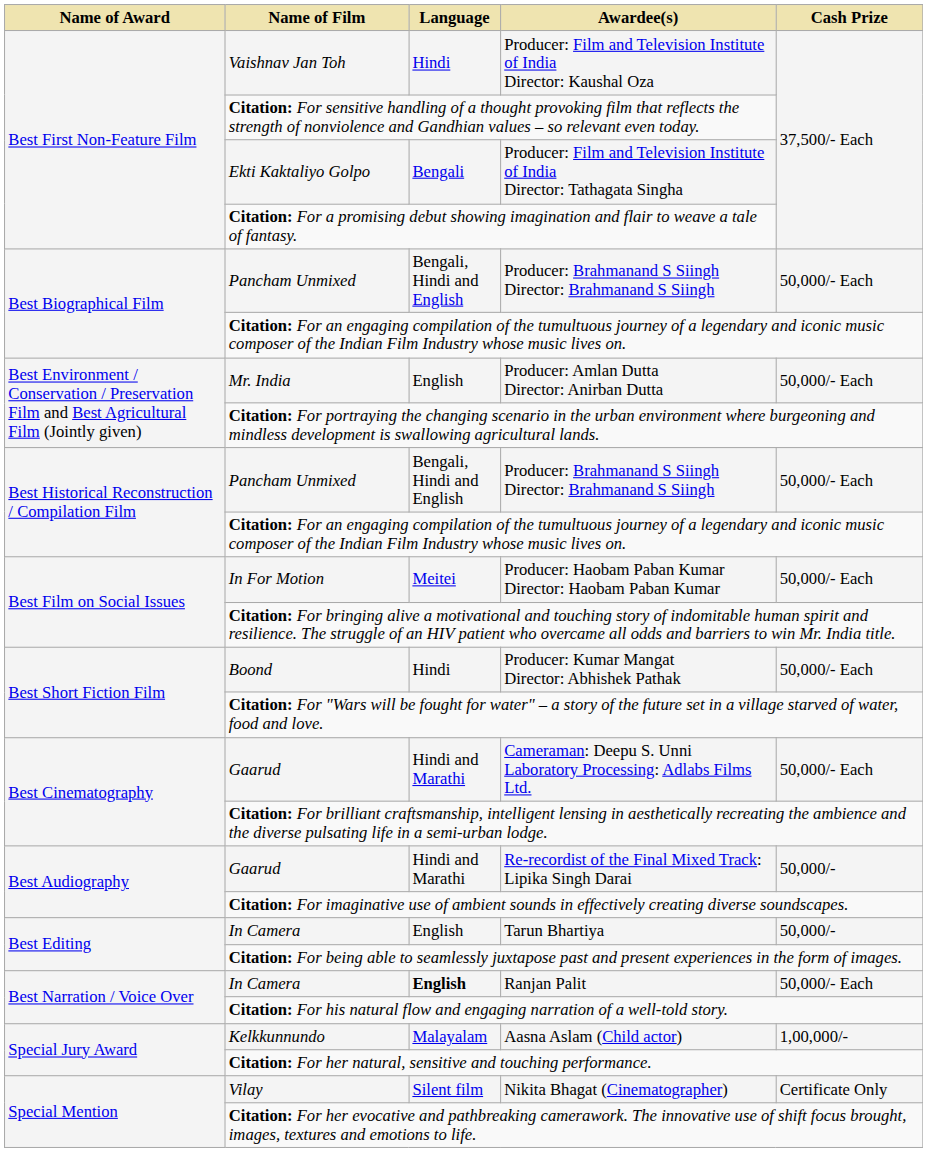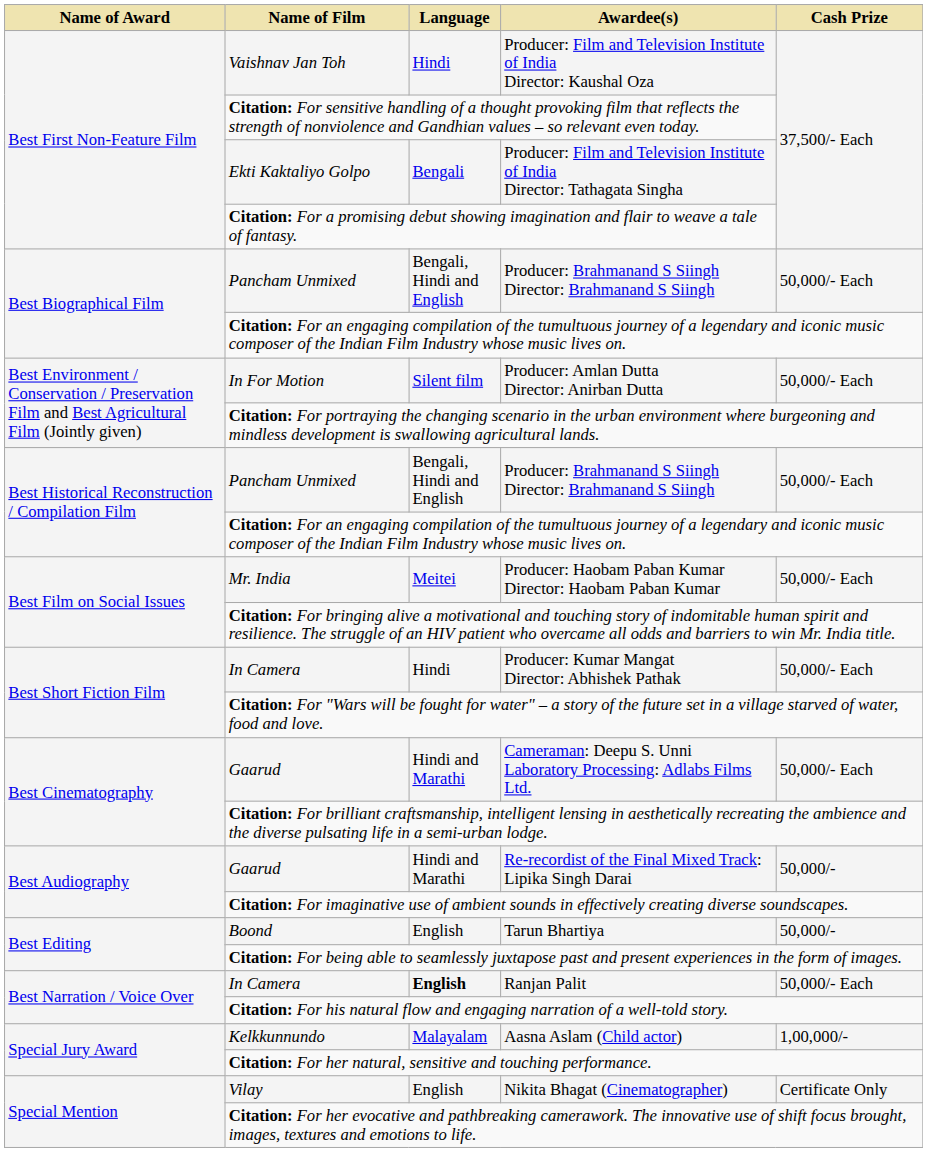(260, 380) Mr. India -> (276, 380) In For Motion
(438, 380) English -> (448, 380) Silent film
(276, 579) In For Motion -> (260, 579) Mr. India
(250, 669) Boond -> (265, 669) In Camera
(265, 930) In Camera -> (250, 930) Boond
(448, 1089) Silent film -> (438, 1089) English
